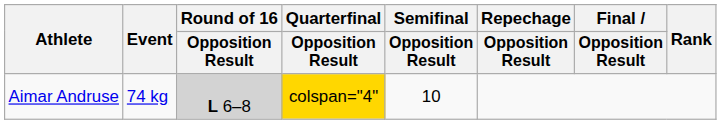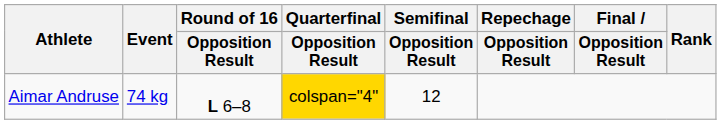(229, 106) lightgrey background -> (229, 106) no background
(431, 97) 10 -> (431, 97) 12
